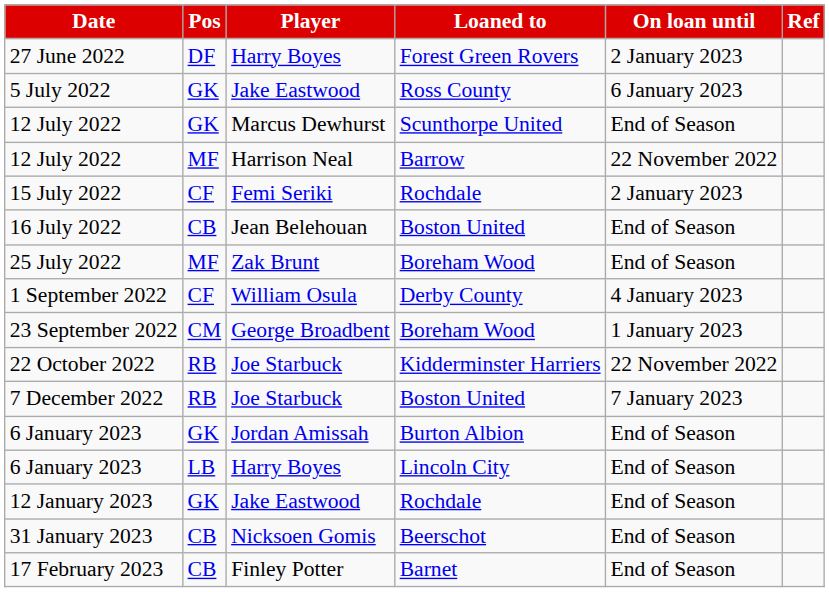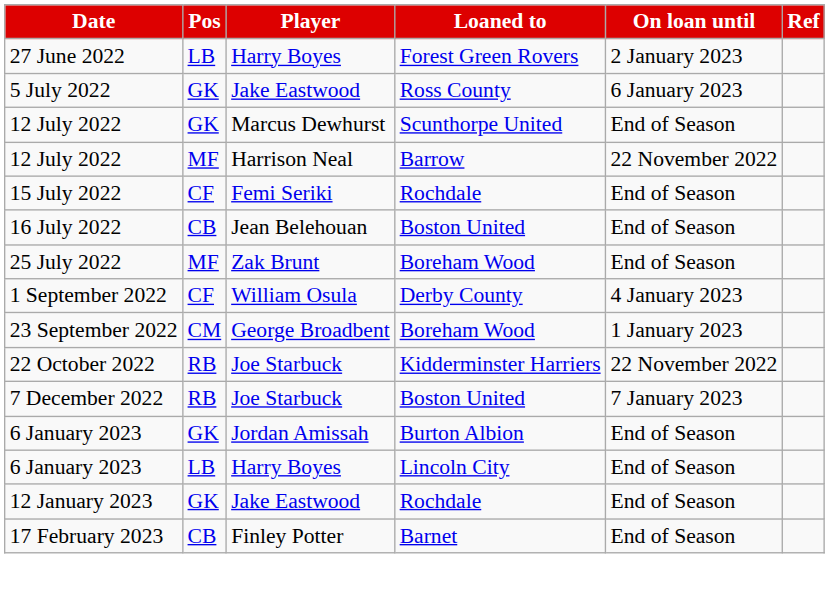(201, 55) DF -> (201, 55) LB
(677, 192) 2 January 2023 -> (673, 192) End of Season
- row: (81, 535)
